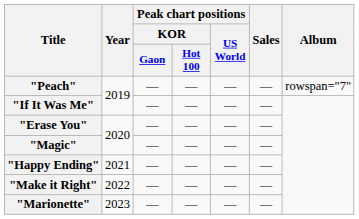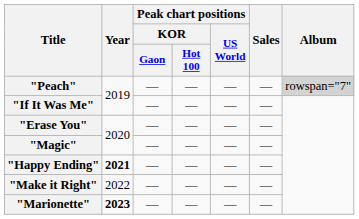(318, 85) no background -> (318, 85) lightgrey background
(117, 164) normal -> (117, 164) bold
(117, 204) normal -> (117, 204) bold
